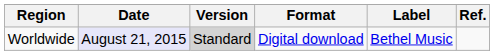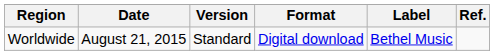(134, 38) lavender background -> (134, 38) no background
(222, 38) lightgrey background -> (222, 38) no background
